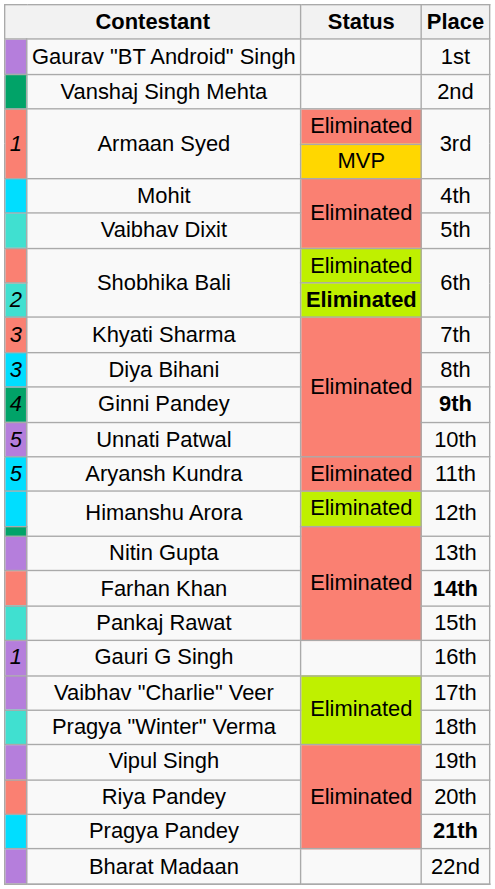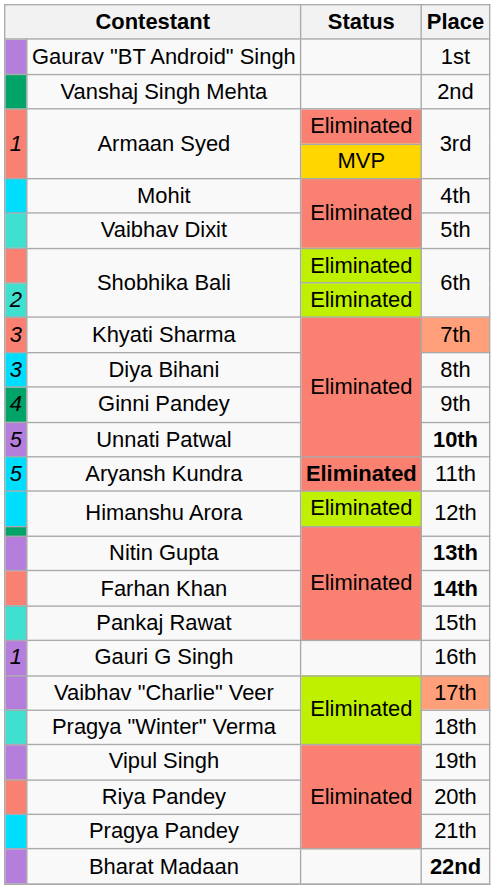(361, 299) bold -> (361, 299) normal
(455, 334) no background -> (455, 334) lightsalmon background
(455, 404) bold -> (455, 404) normal
(455, 439) normal -> (455, 439) bold
(361, 473) normal -> (361, 473) bold
(455, 553) normal -> (455, 553) bold
(455, 692) no background -> (455, 692) lightsalmon background
(455, 831) bold -> (455, 831) normal
(455, 866) normal -> (455, 866) bold
